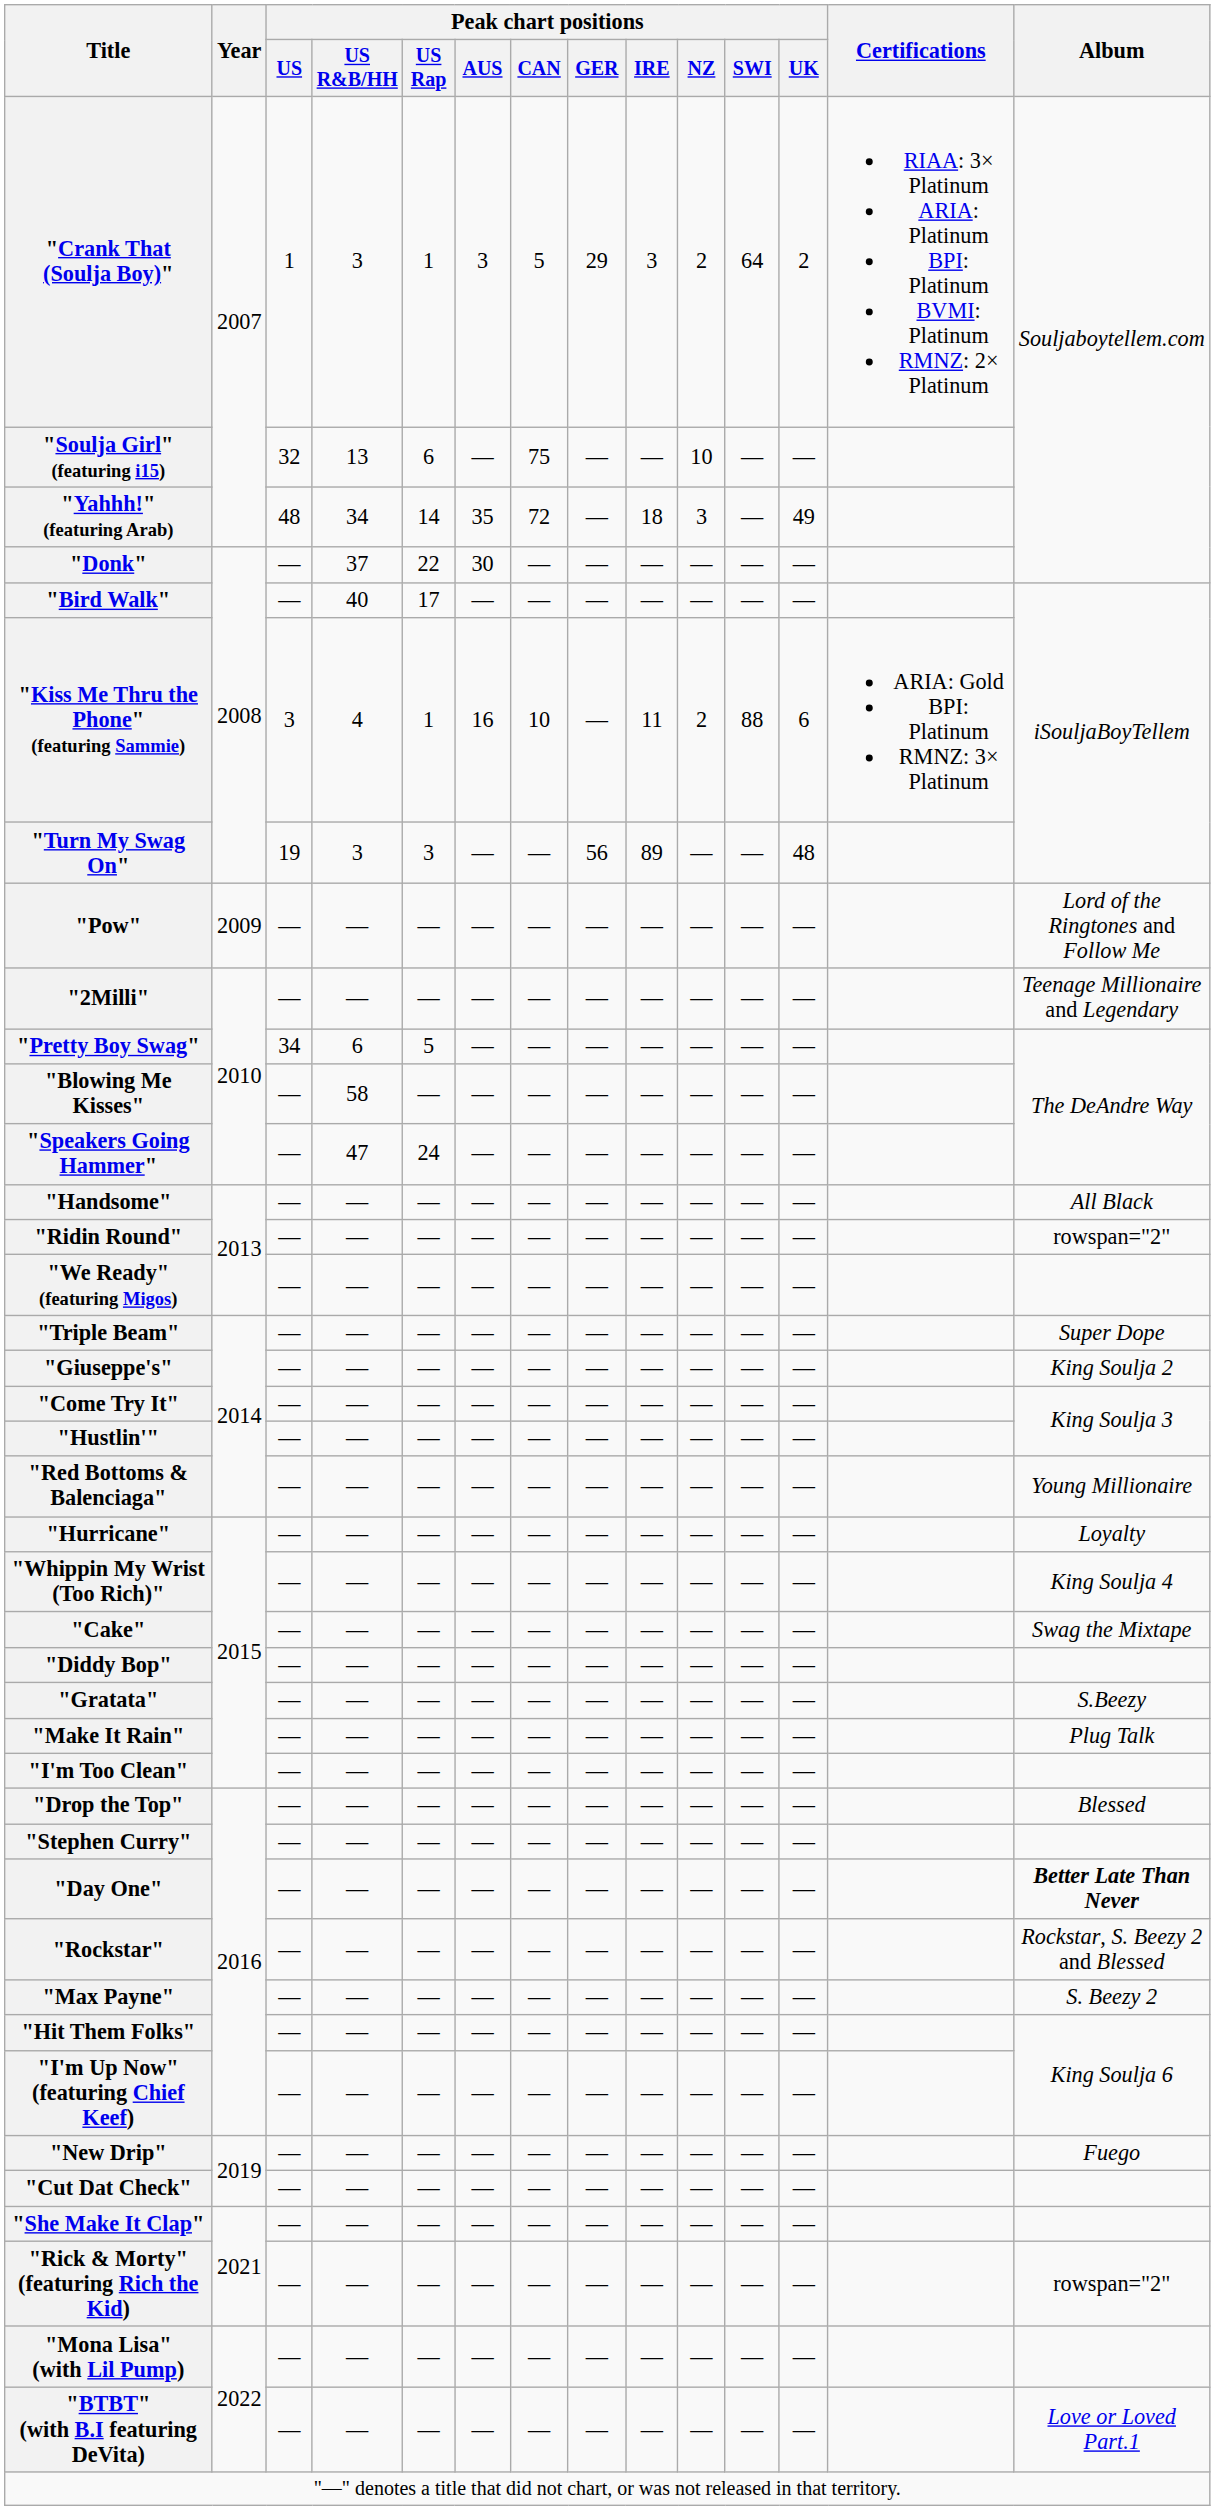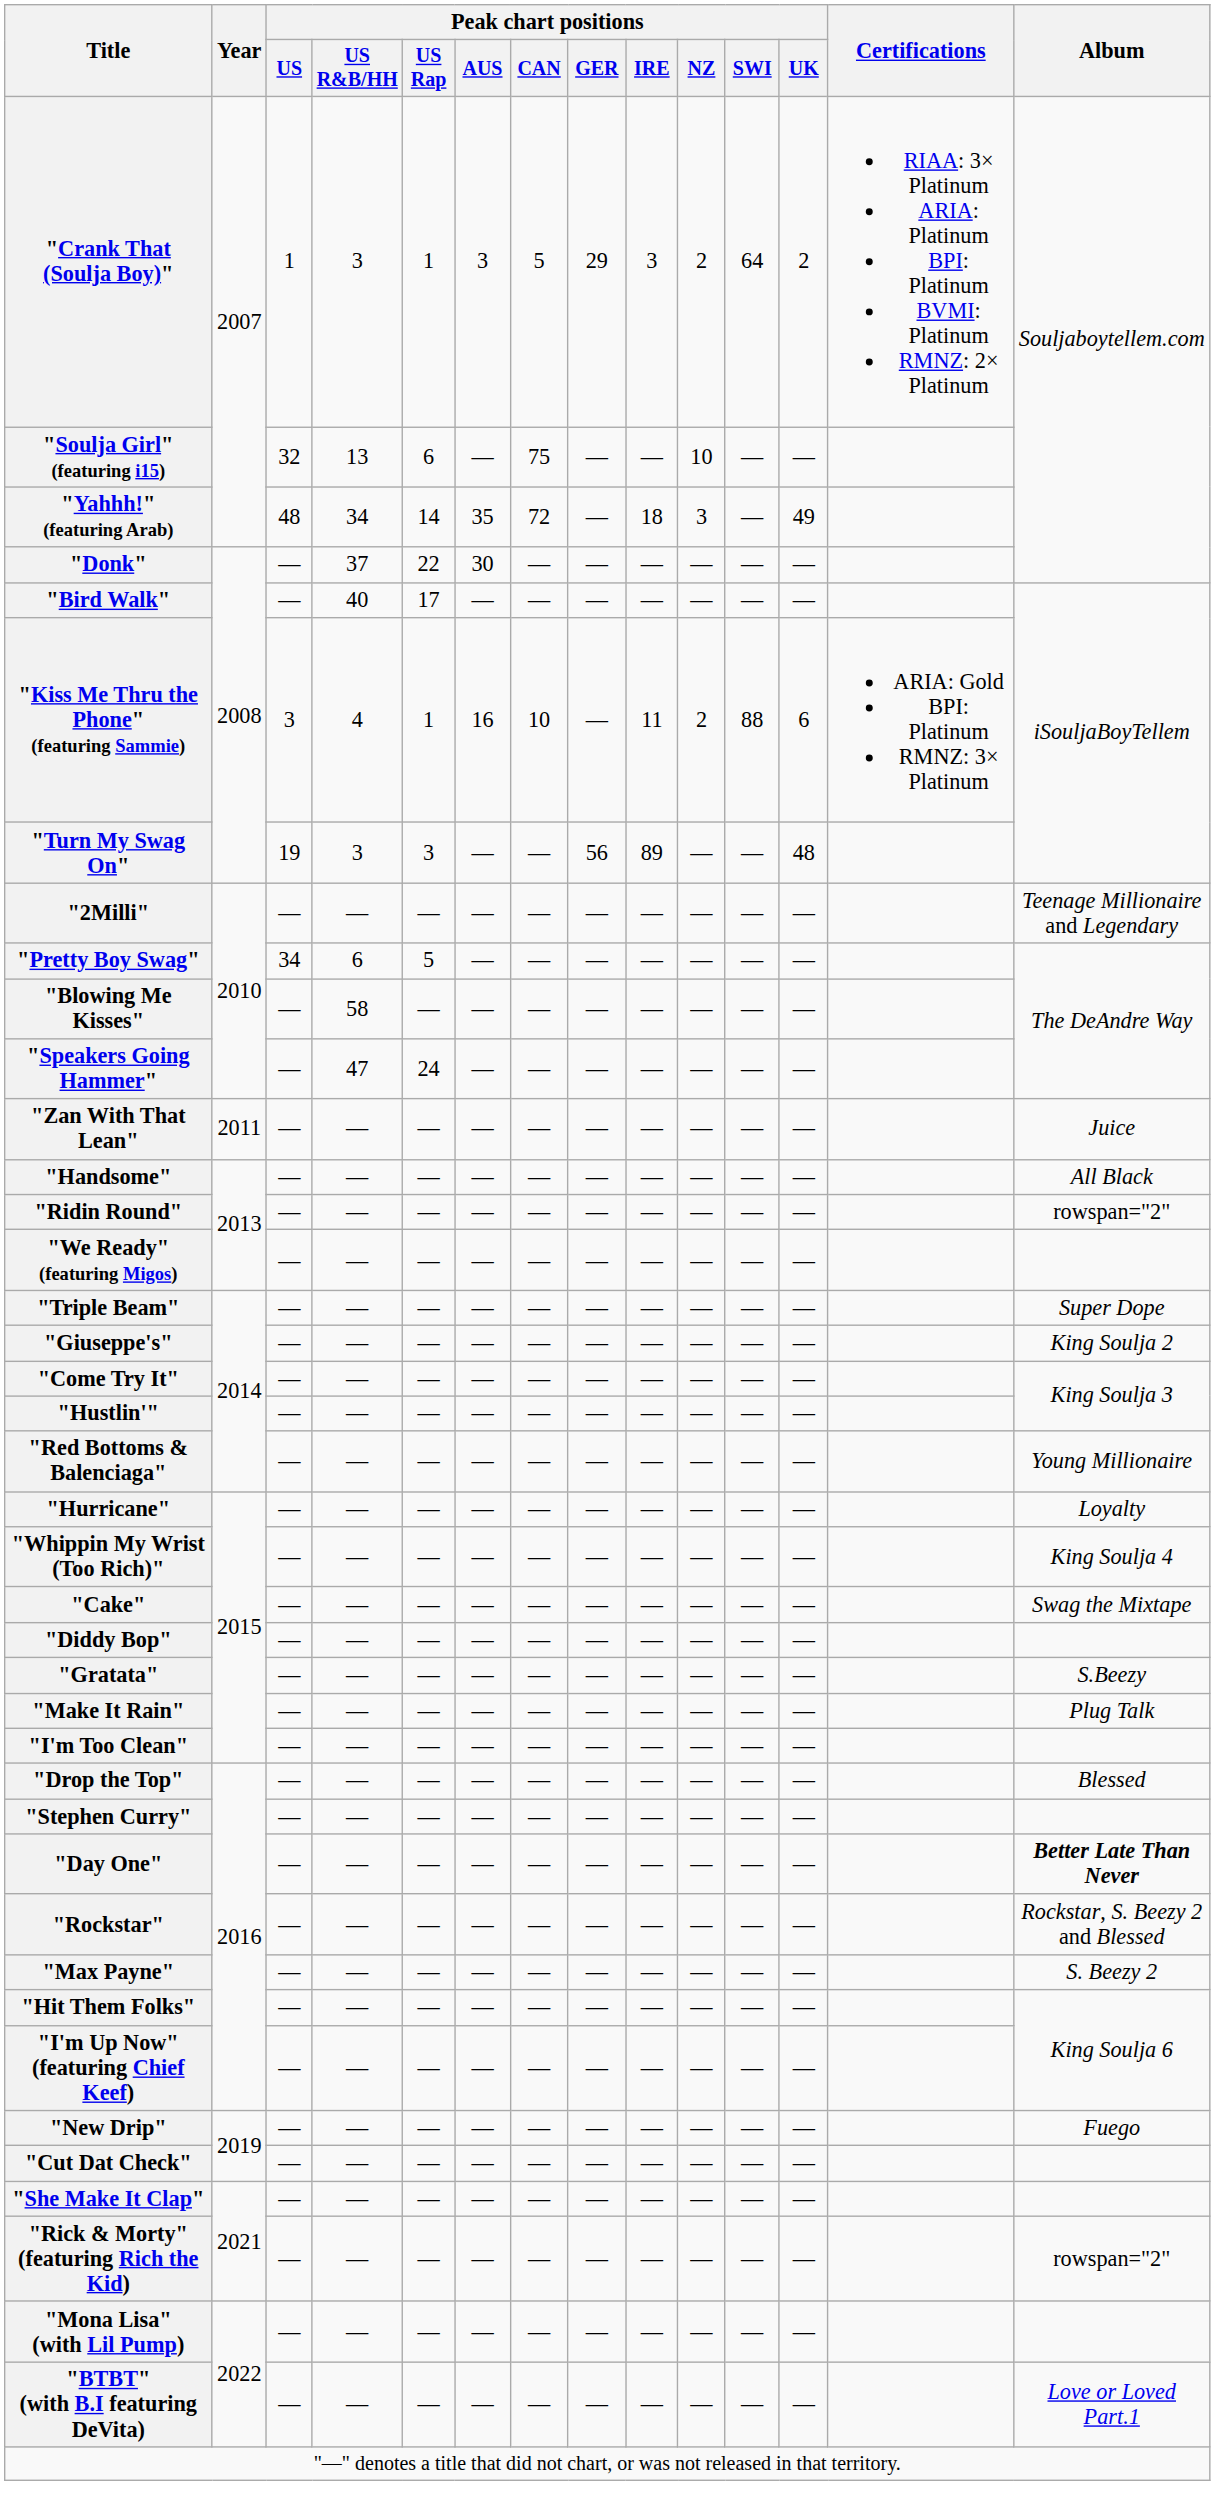- row: (108, 925)
+ row: (108, 1128)
